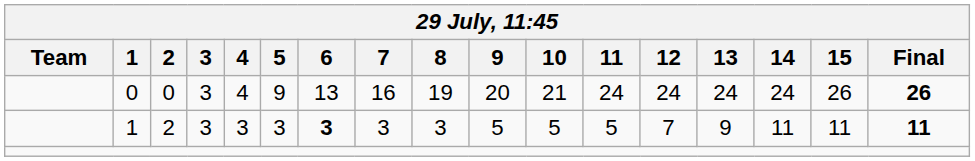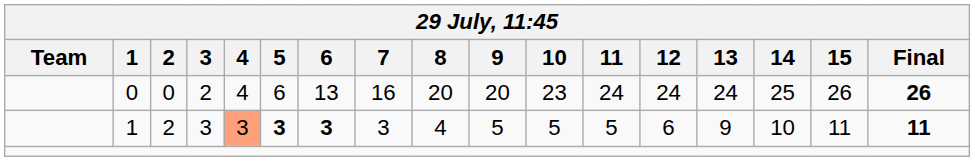(206, 92) 3 -> (206, 92) 2
(279, 92) 9 -> (279, 92) 6
(440, 92) 19 -> (440, 92) 20
(554, 92) 21 -> (554, 92) 23
(783, 92) 24 -> (783, 92) 25
(242, 127) no background -> (242, 127) lightsalmon background
(279, 127) normal -> (279, 127) bold
(440, 127) 3 -> (440, 127) 4
(669, 127) 7 -> (669, 127) 6
(783, 127) 11 -> (783, 127) 10
